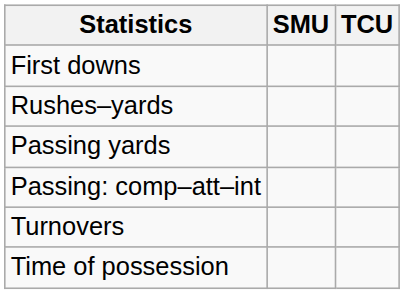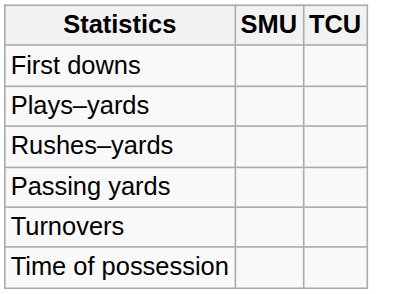+ row: (80, 105)
- row: (136, 186)
